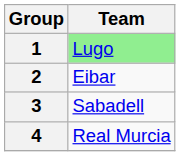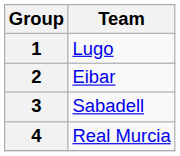(93, 48) lightgreen background -> (93, 48) no background
